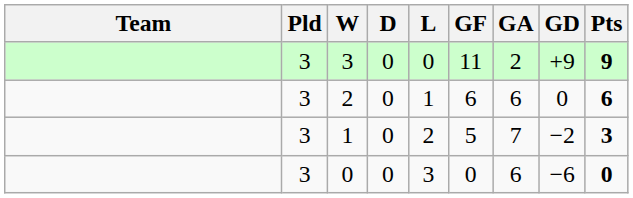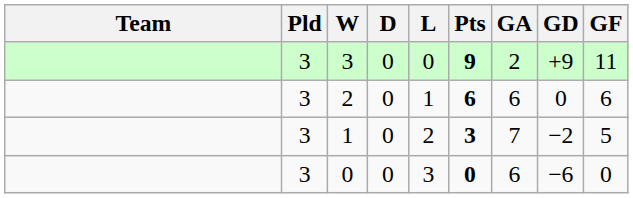columns swapped: (471, 23) <-> (607, 23)
